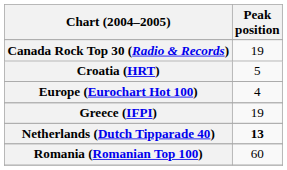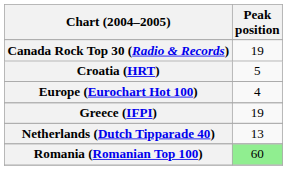(257, 133) bold -> (257, 133) normal
(257, 154) no background -> (257, 154) lightgreen background
